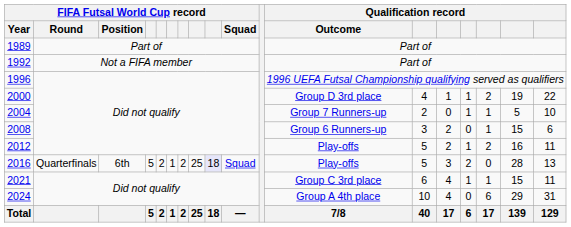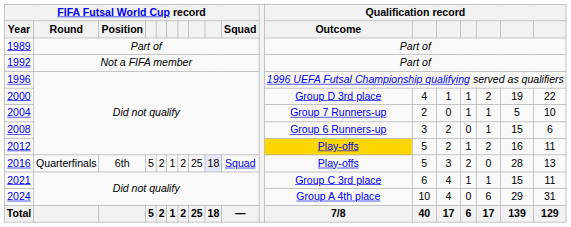(338, 146) no background -> (338, 146) gold background
